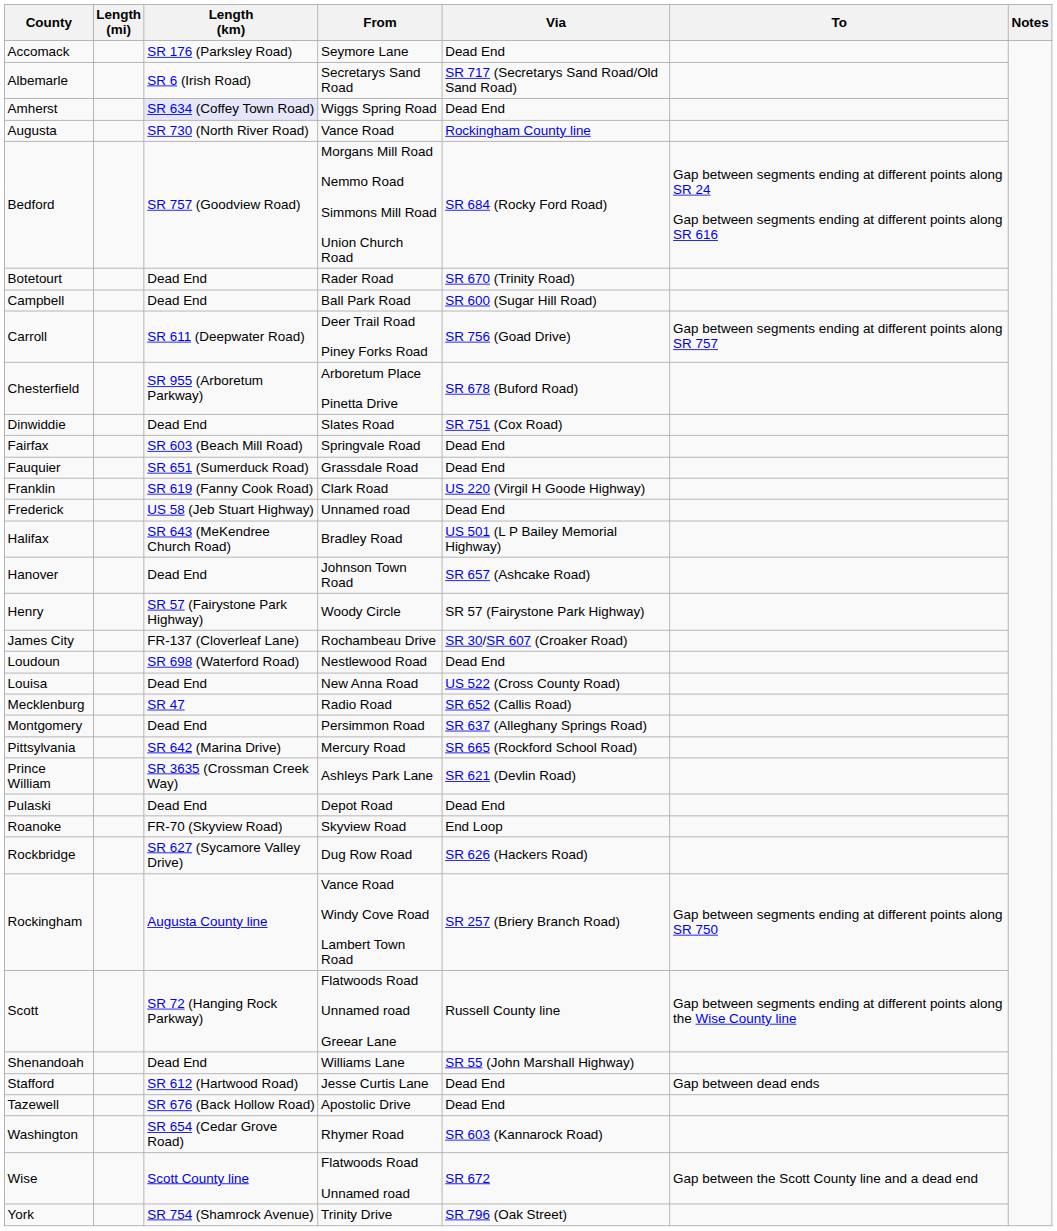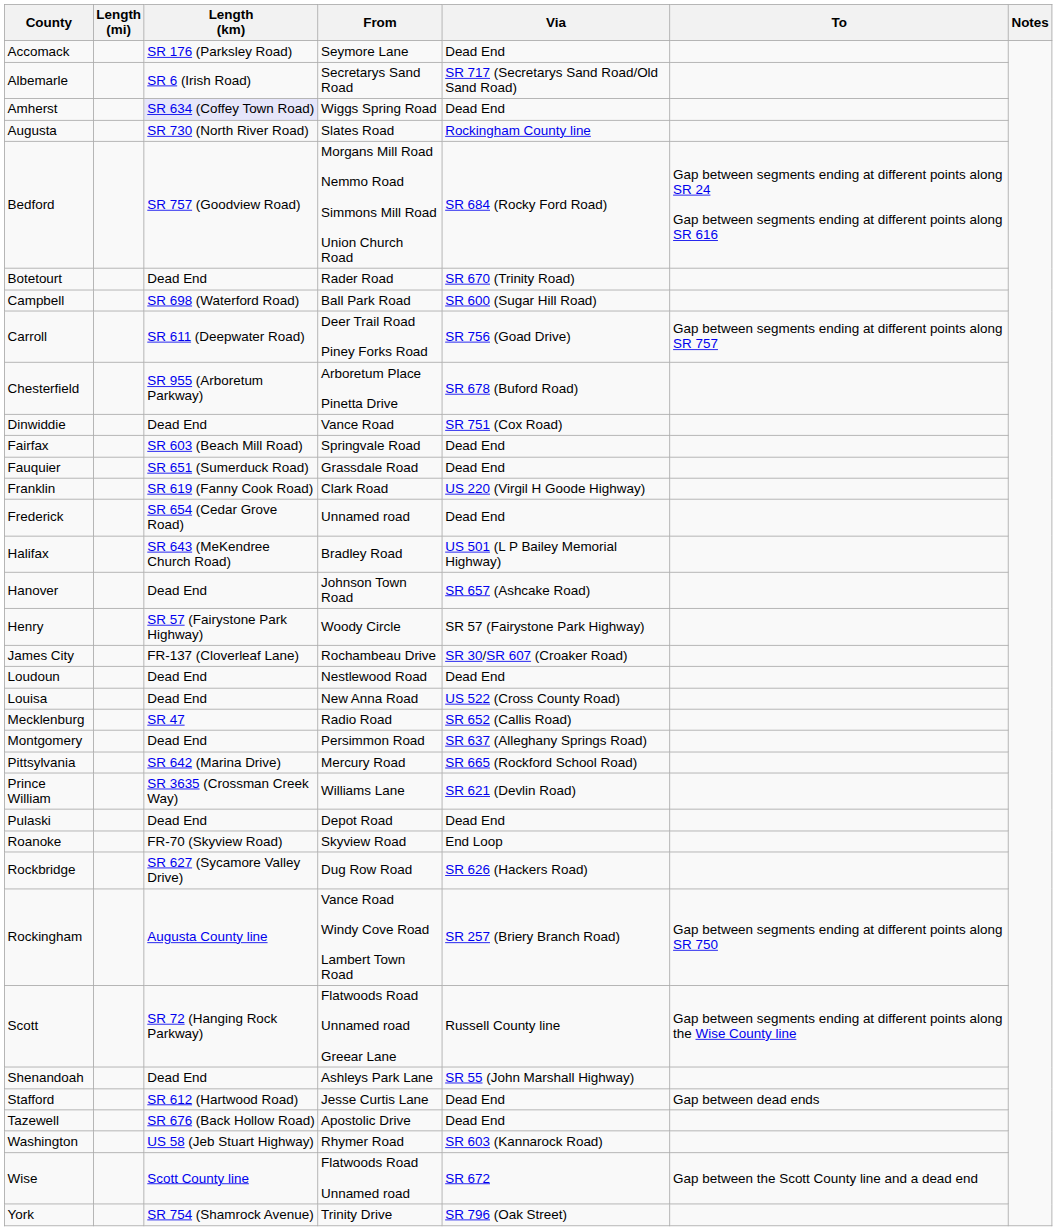(357, 130) Vance Road -> (358, 130) Slates Road
(177, 300) Dead End -> (223, 300) SR 698 (Waterford Road)
(358, 424) Slates Road -> (357, 424) Vance Road
(231, 510) US 58 (Jeb Stuart Highway) -> (212, 517) SR 654 (Cedar Grove Road)
(223, 662) SR 698 (Waterford Road) -> (177, 677) Dead End
(377, 776) Ashleys Park Lane -> (363, 791) Williams Lane
(363, 1062) Williams Lane -> (377, 1077) Ashleys Park Lane
(212, 1134) SR 654 (Cedar Grove Road) -> (231, 1141) US 58 (Jeb Stuart Highway)
